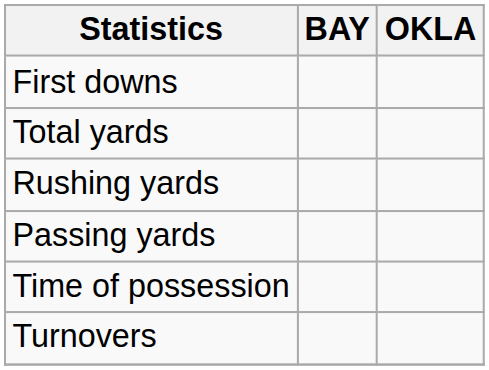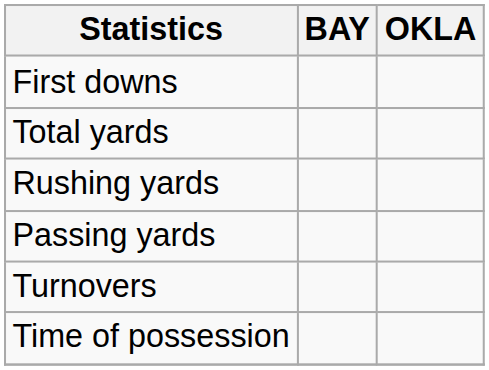rows swapped: (85, 337) <-> (151, 286)
